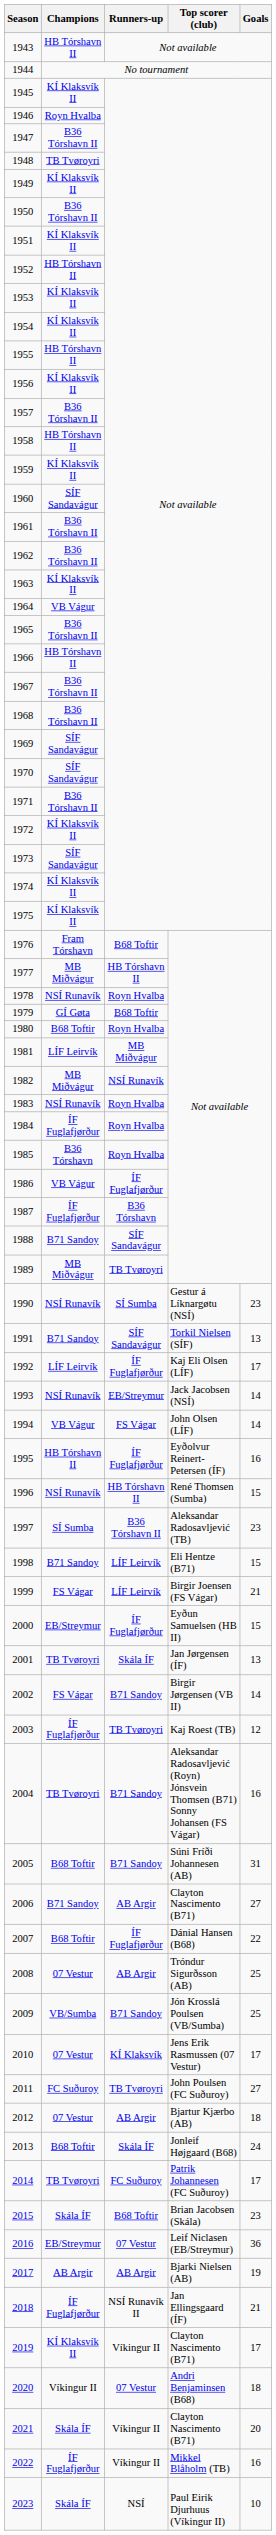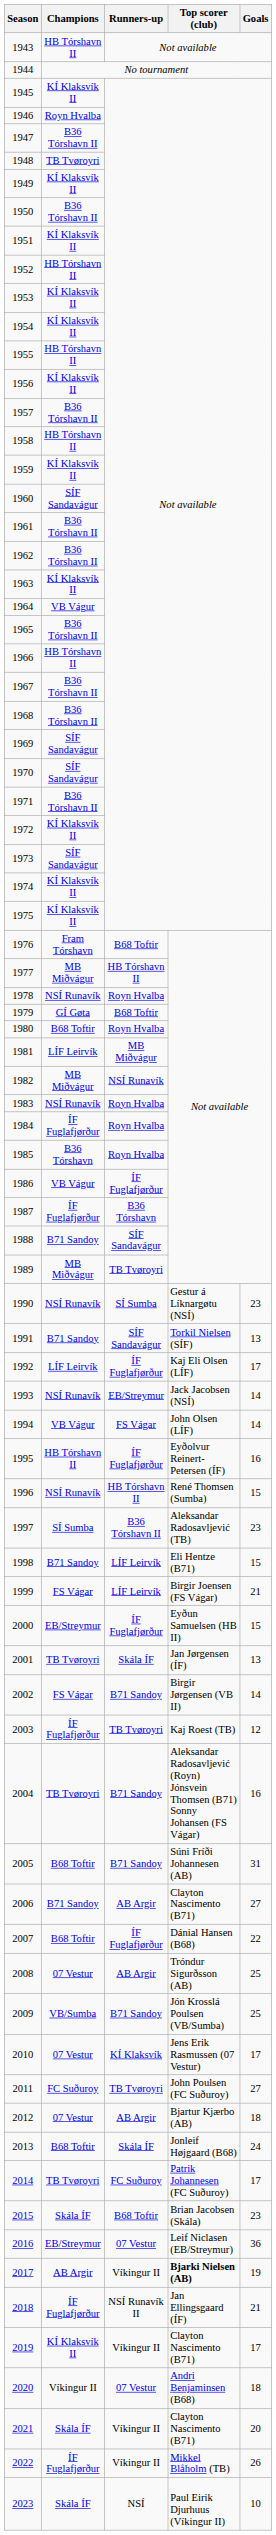(136, 2272) AB Argir -> (136, 2272) Víkingur II
(201, 2272) normal -> (203, 2272) bold
(256, 2463) 16 -> (256, 2463) 26
